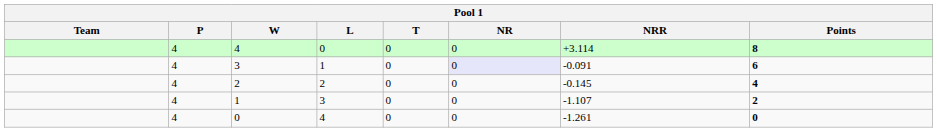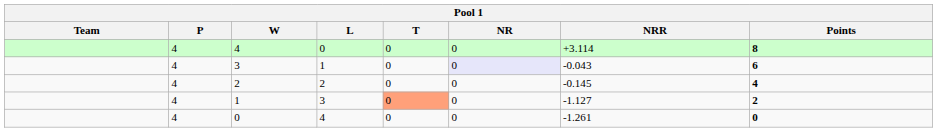(577, 65) -0.091 -> (577, 65) -0.043
(388, 100) no background -> (388, 100) lightsalmon background
(577, 100) -1.107 -> (577, 100) -1.127
